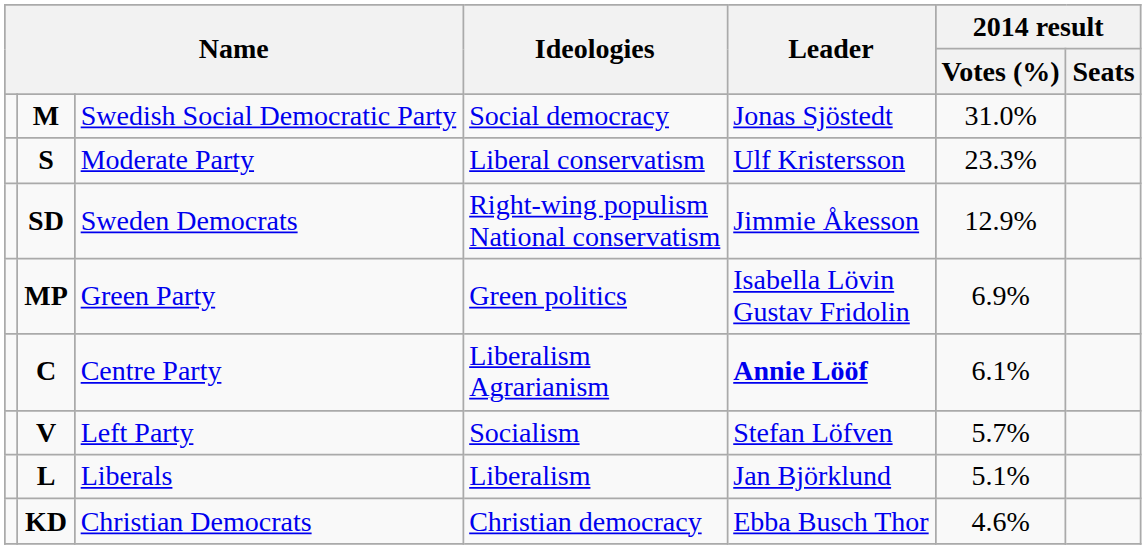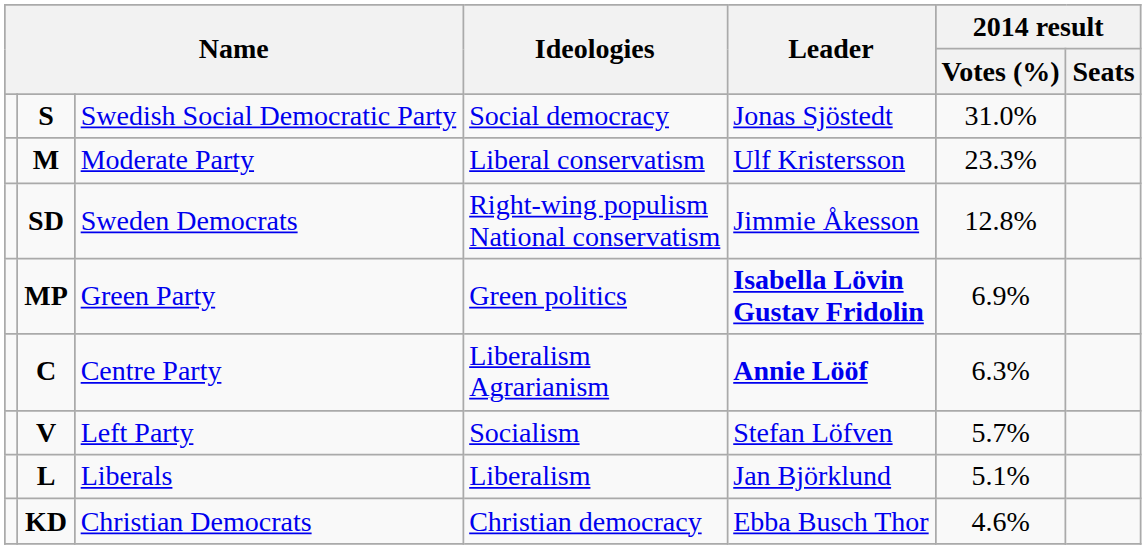(46, 115) M -> (46, 115) S
(46, 159) S -> (46, 159) M
(1001, 220) 12.9% -> (1001, 220) 12.8%
(822, 295) normal -> (829, 295) bold
(1001, 371) 6.1% -> (1001, 371) 6.3%
